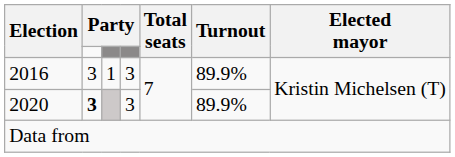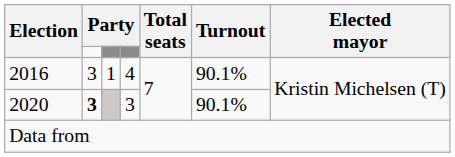(130, 73) 3 -> (130, 73) 4
(221, 73) 89.9% -> (221, 73) 90.1%
(221, 104) 89.9% -> (221, 104) 90.1%
